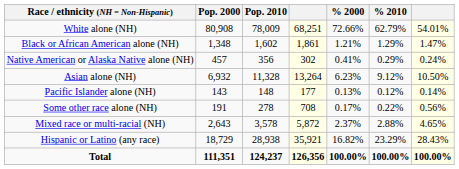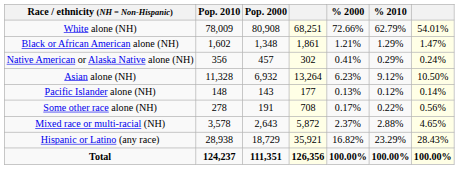columns swapped: (219, 12) <-> (266, 12)
